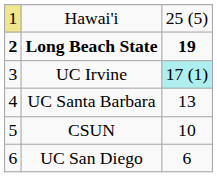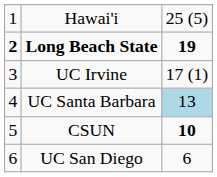(13, 18) khaki background -> (13, 18) no background
(187, 74) paleturquoise background -> (187, 74) no background
(187, 102) no background -> (187, 102) lightblue background
(187, 130) normal -> (187, 130) bold
